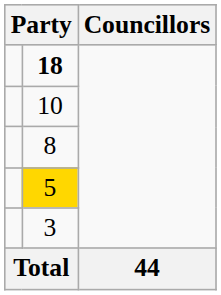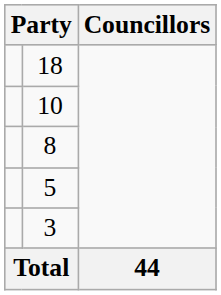(50, 65) bold -> (50, 65) normal
(50, 187) gold background -> (50, 187) no background
